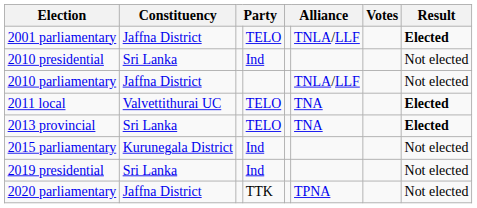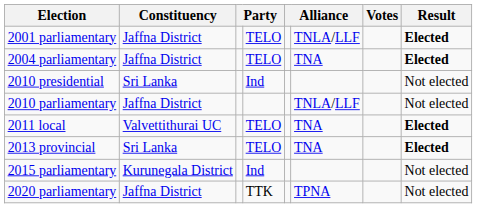+ row: (62, 59)
- row: (56, 170)
